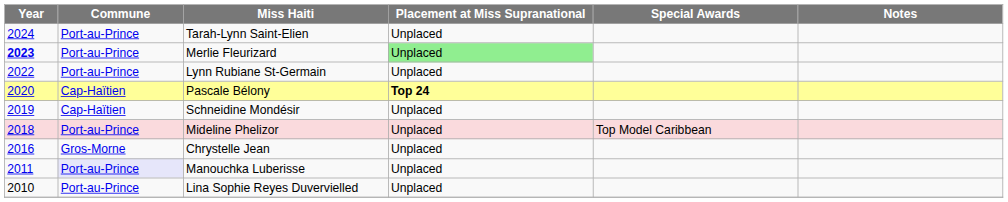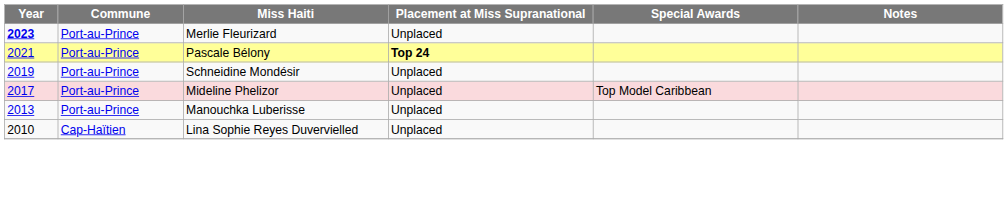- row: (247, 33)
(417, 53) lightgreen background -> (417, 33) no background
- row: (256, 72)
(21, 91) 2020 -> (21, 53) 2021
(93, 91) Cap-Haïtien -> (100, 53) Port-au-Prince
(93, 110) Cap-Haïtien -> (100, 72) Port-au-Prince
(21, 130) 2018 -> (21, 91) 2017
- row: (228, 149)
(20, 168) 2011 -> (21, 110) 2013
(100, 168) lavender background -> (100, 110) no background
(100, 187) Port-au-Prince -> (93, 130) Cap-Haïtien
